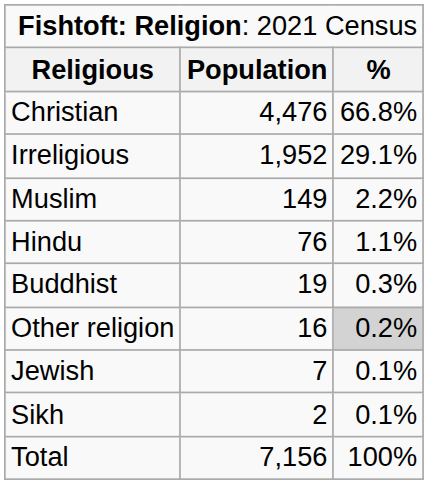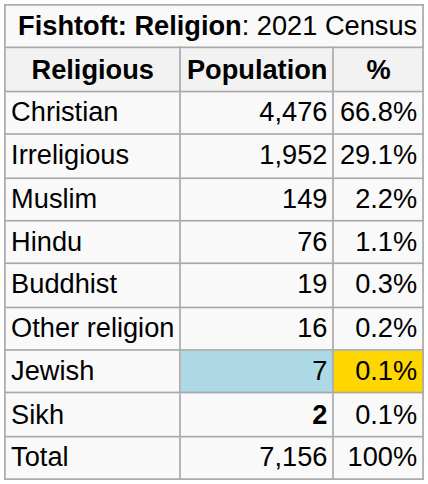(386, 328) lightgrey background -> (386, 328) no background
(320, 371) no background -> (320, 371) lightblue background
(386, 371) no background -> (386, 371) gold background
(320, 414) normal -> (320, 414) bold
